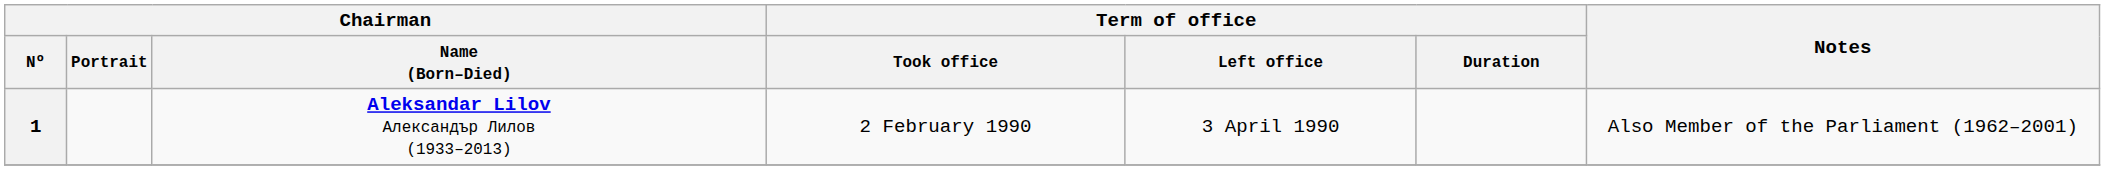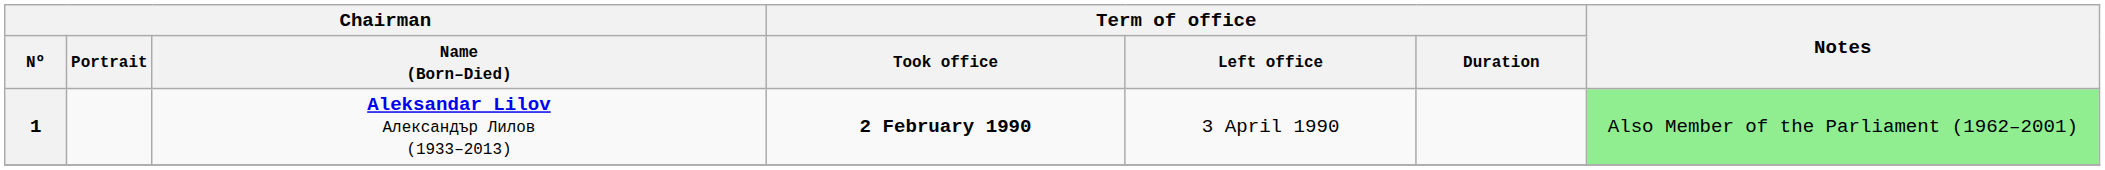(946, 127) normal -> (946, 127) bold
(1843, 127) no background -> (1843, 127) lightgreen background
